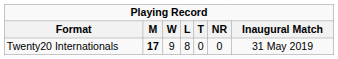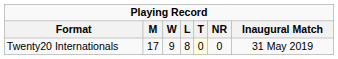(153, 46) bold -> (153, 46) normal
(201, 46) no background -> (201, 46) lightyellow background
